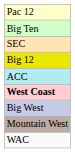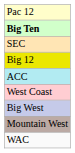(23, 28) normal -> (23, 28) bold
(31, 92) bold -> (29, 92) normal
